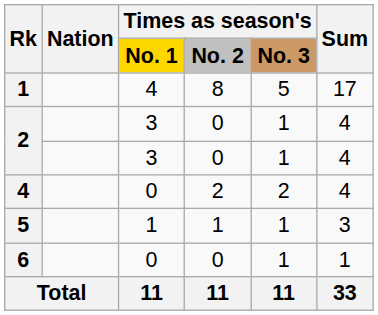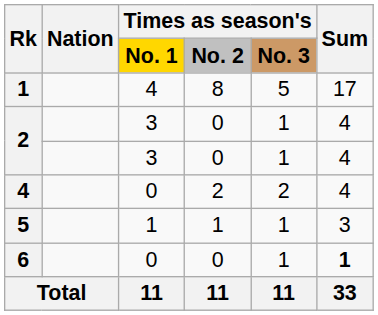(345, 259) normal -> (345, 259) bold
